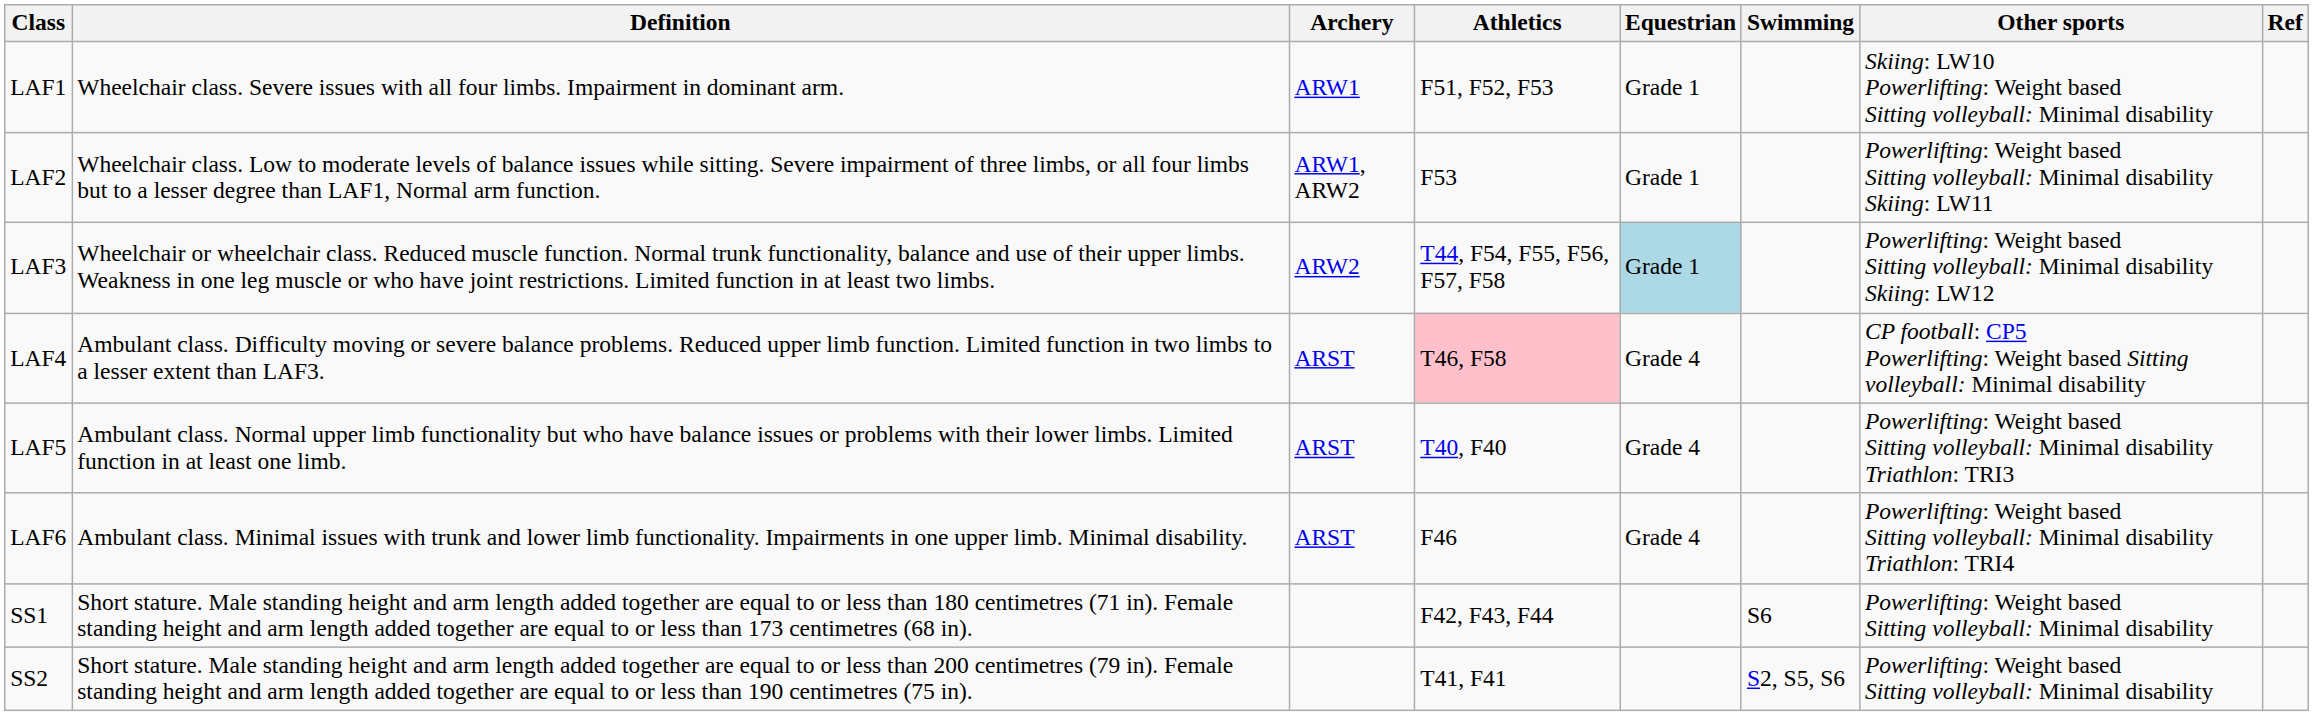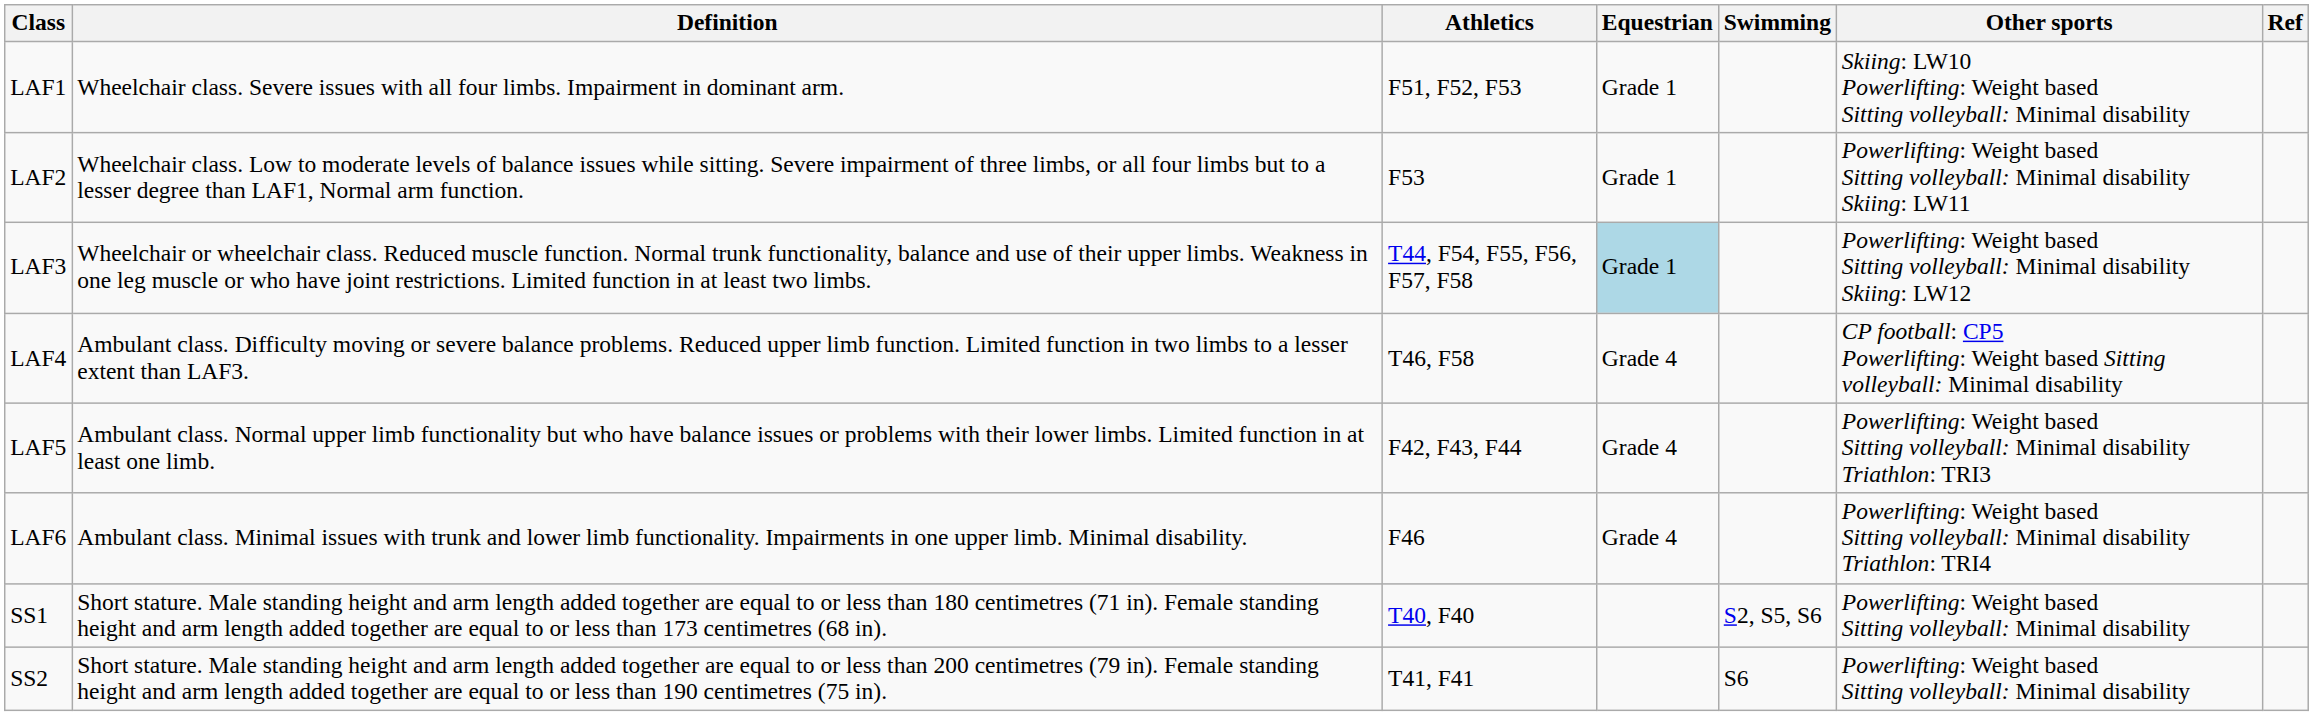- column: (1352, 23)
(1463, 357) pink background -> (1431, 357) no background
(1463, 447) T40, F40 -> (1455, 447) F42, F43, F44
(1487, 615) F42, F43, F44 -> (1431, 615) T40, F40
(1759, 615) S6 -> (1773, 615) S2, S5, S6
(1796, 678) S2, S5, S6 -> (1736, 678) S6
